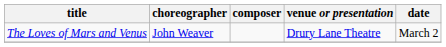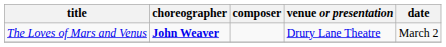(183, 32) normal -> (186, 32) bold
